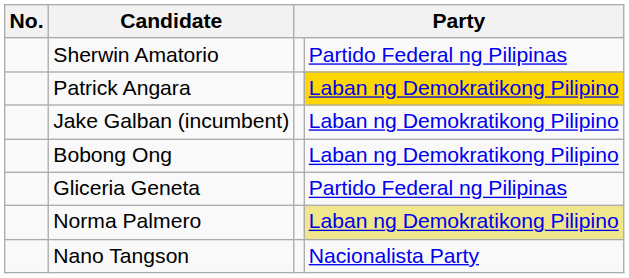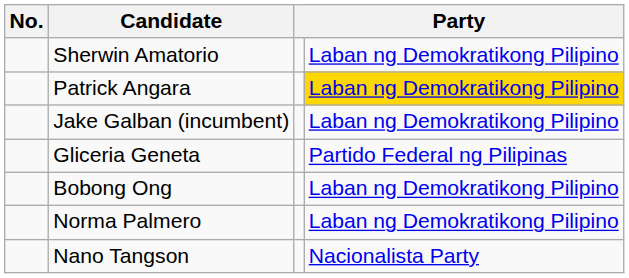(438, 54) Partido Federal ng Pilipinas -> (464, 54) Laban ng Demokratikong Pilipino
rows swapped: (127, 188) <-> (113, 155)
(464, 222) khaki background -> (464, 222) no background
